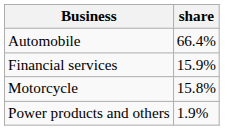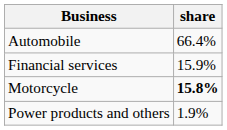(196, 88) normal -> (198, 88) bold
